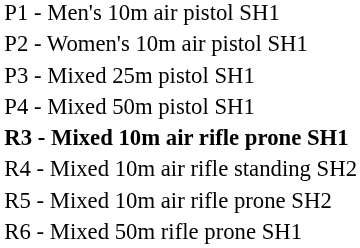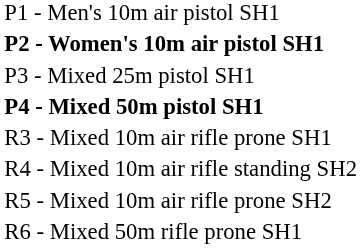(156, 44) normal -> (164, 44) bold
(130, 106) normal -> (134, 106) bold
(176, 137) bold -> (168, 137) normal
